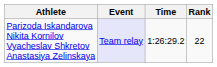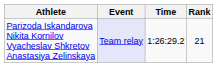(199, 41) 22 -> (199, 41) 21
